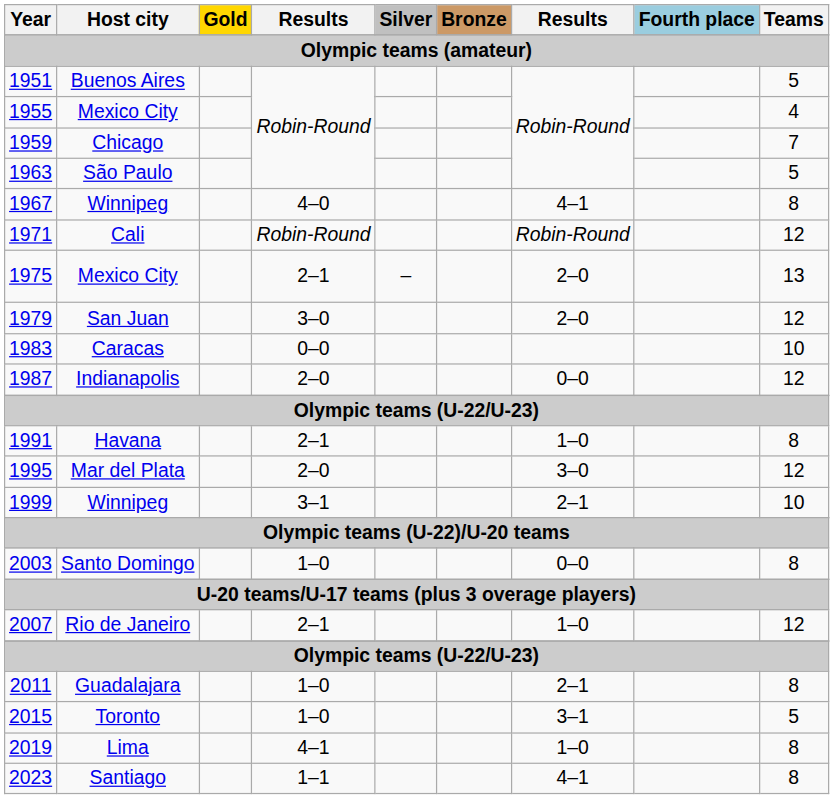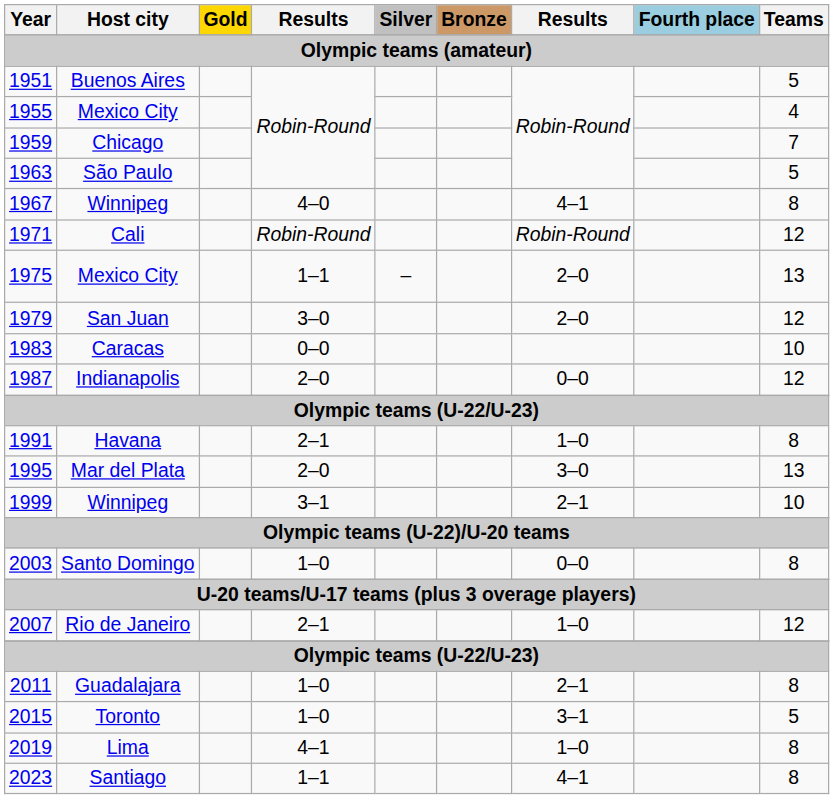(313, 276) 2–1 -> (313, 276) 1–1
(794, 471) 12 -> (794, 471) 13
